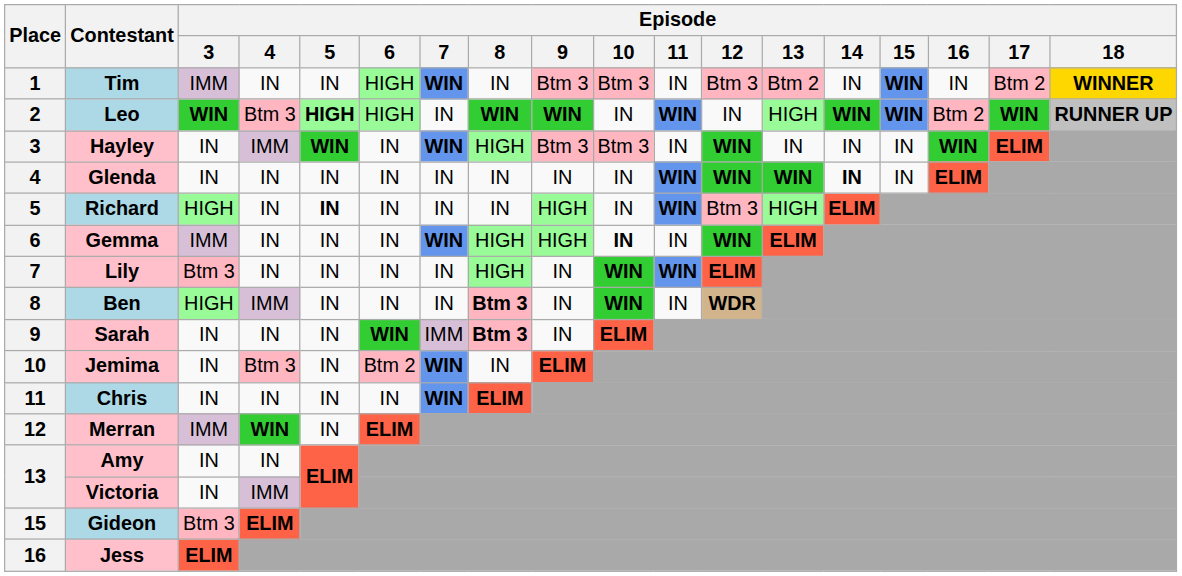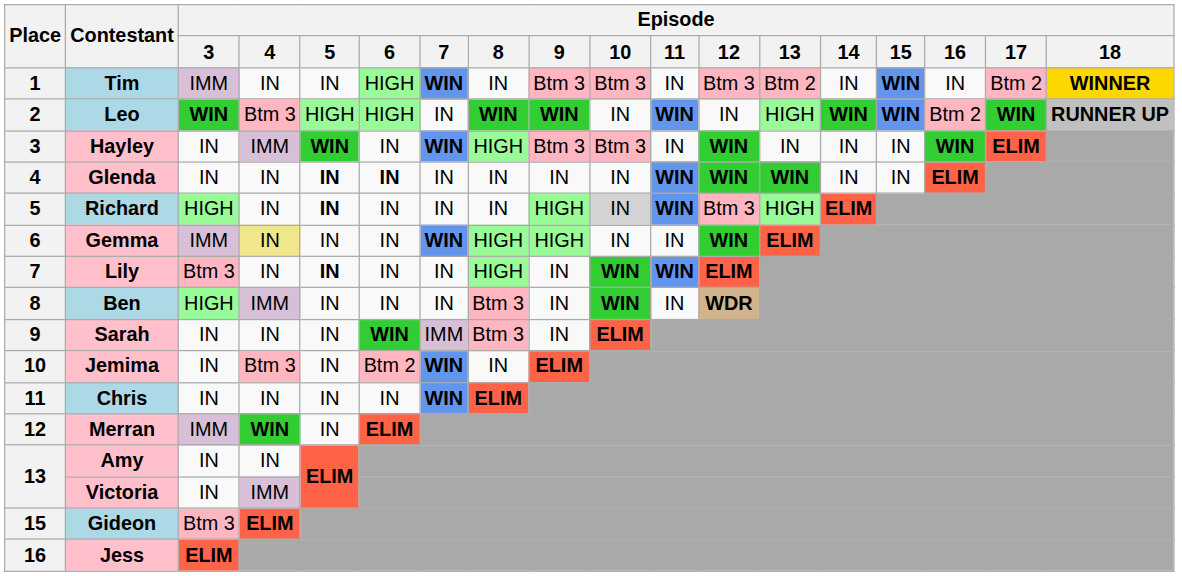(330, 114) bold -> (330, 114) normal
(330, 177) normal -> (330, 177) bold
(390, 177) normal -> (390, 177) bold
(852, 177) bold -> (849, 177) normal
(623, 209) no background -> (620, 209) lightgrey background
(270, 240) no background -> (270, 240) khaki background
(623, 240) bold -> (620, 240) normal
(330, 271) normal -> (330, 271) bold
(500, 303) bold -> (498, 303) normal
(500, 334) bold -> (498, 334) normal
